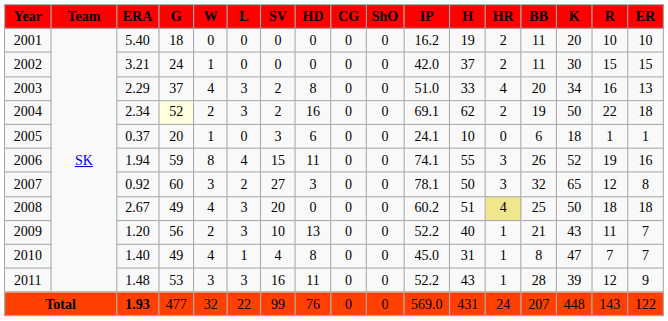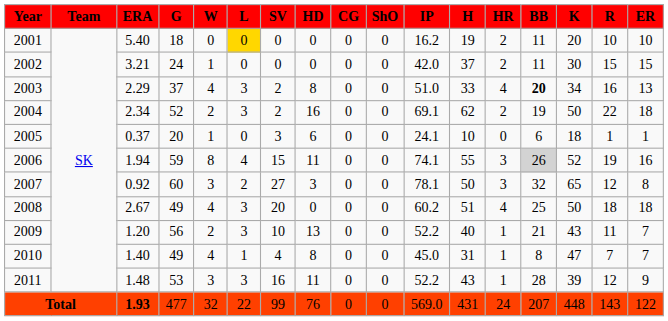(244, 40) no background -> (244, 40) gold background
(539, 88) normal -> (539, 88) bold
(176, 112) lightyellow background -> (176, 112) no background
(539, 160) no background -> (539, 160) lightgrey background
(503, 208) khaki background -> (503, 208) no background
